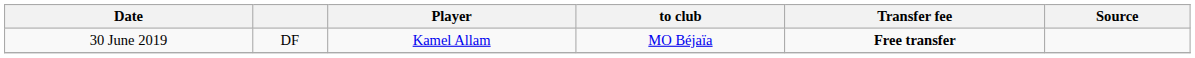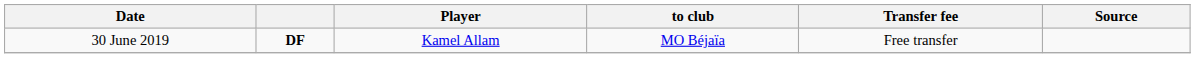(290, 40) normal -> (295, 40) bold
(915, 40) bold -> (921, 40) normal
